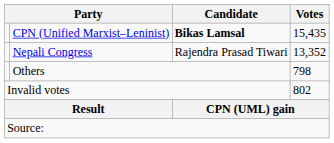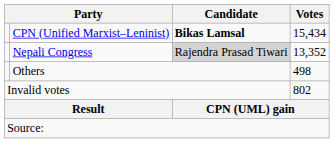(310, 33) 15,435 -> (310, 33) 15,434
(231, 52) no background -> (231, 52) lightgrey background
(302, 71) 798 -> (302, 71) 498
